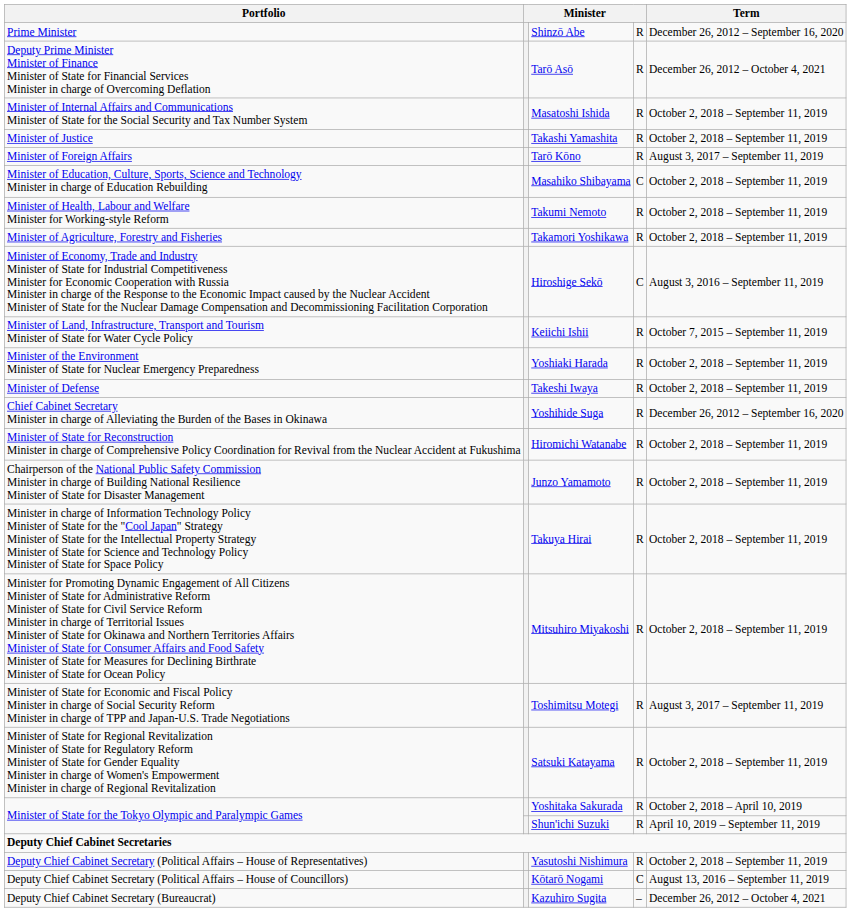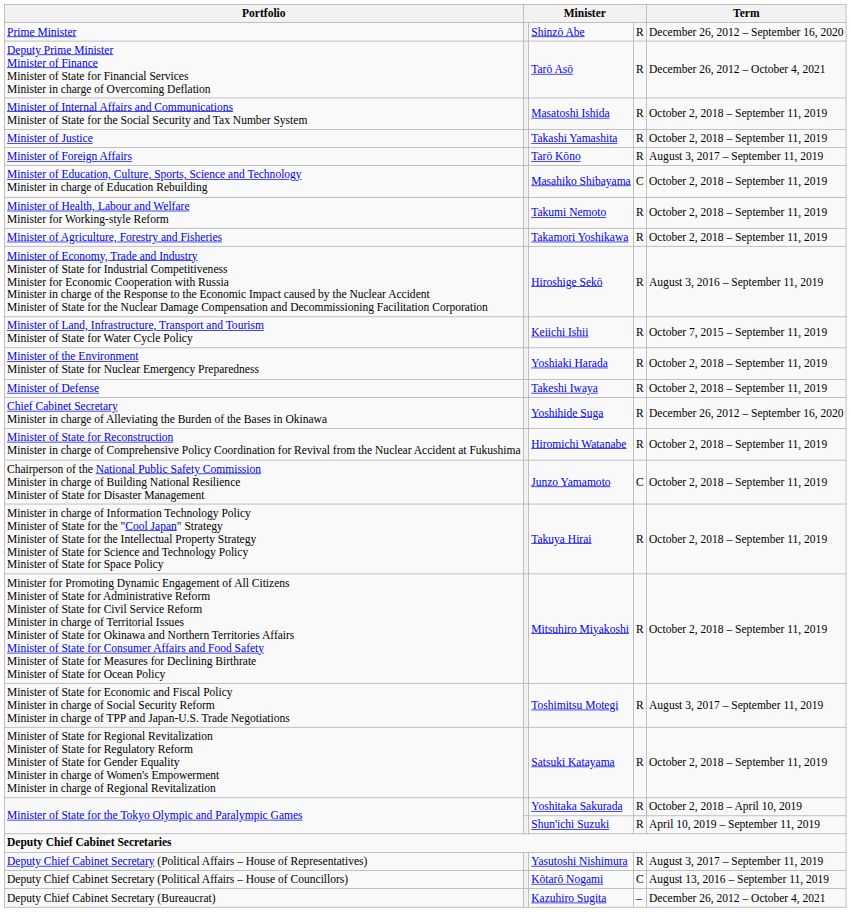(640, 281) C -> (640, 281) R
(640, 482) R -> (640, 482) C
(738, 861) October 2, 2018 – September 11, 2019 -> (736, 861) August 3, 2017 – September 11, 2019
